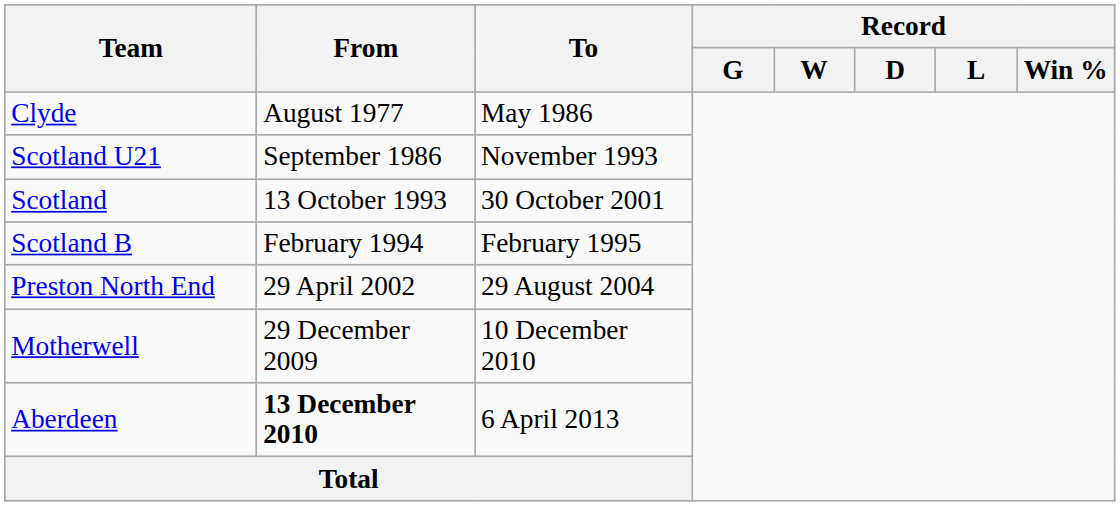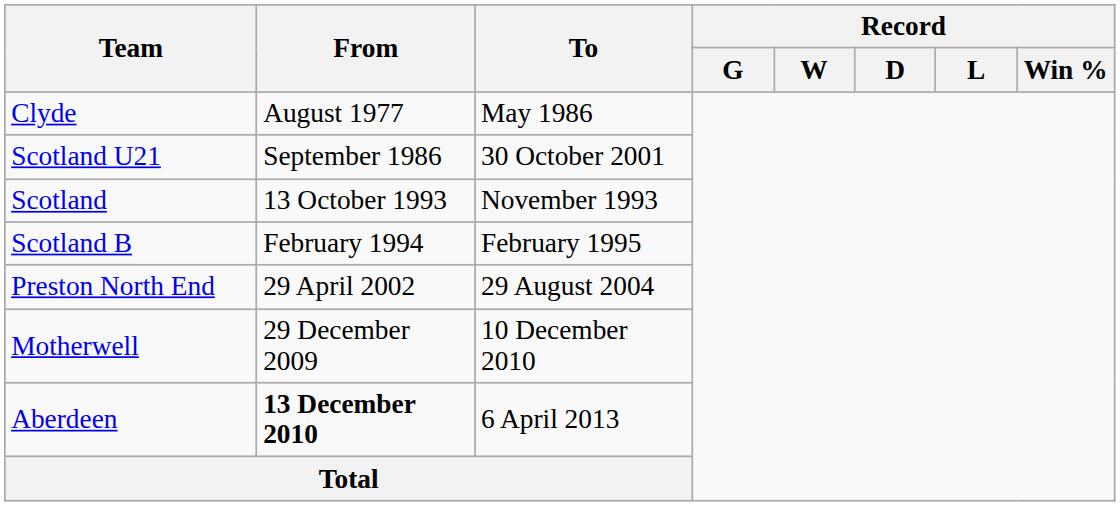(570, 156) November 1993 -> (573, 156) 30 October 2001
(573, 199) 30 October 2001 -> (570, 199) November 1993
